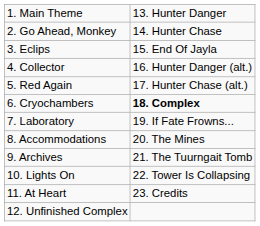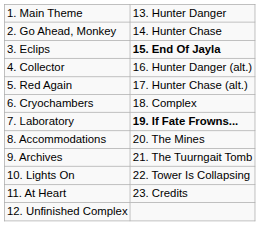(175, 49) normal -> (177, 49) bold
(166, 103) bold -> (165, 103) normal
(183, 121) normal -> (186, 121) bold
